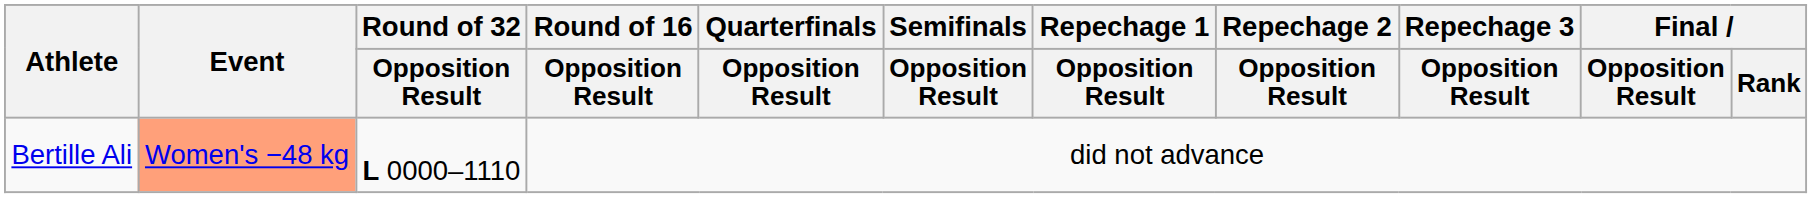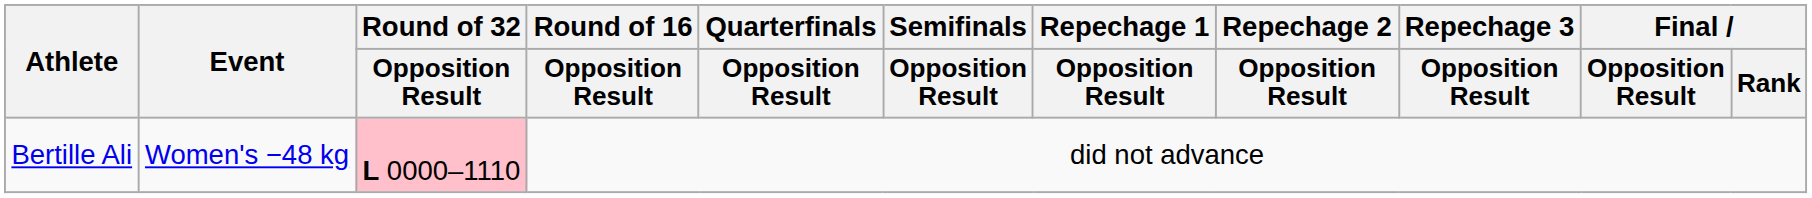(247, 155) lightsalmon background -> (247, 155) no background
(441, 171) no background -> (441, 171) pink background
